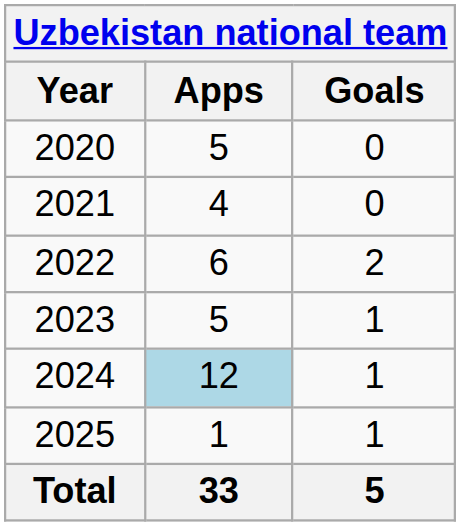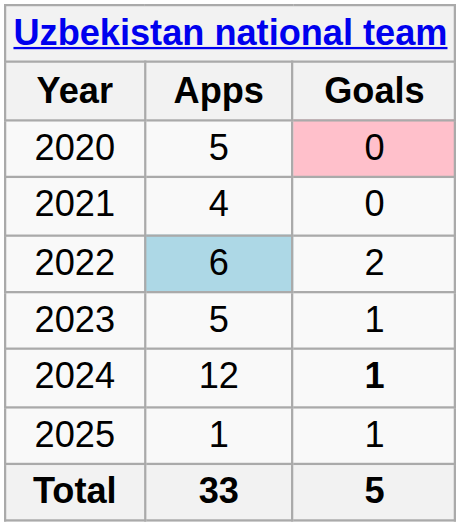(374, 147) no background -> (374, 147) pink background
(219, 262) no background -> (219, 262) lightblue background
(219, 377) lightblue background -> (219, 377) no background
(374, 377) normal -> (374, 377) bold
